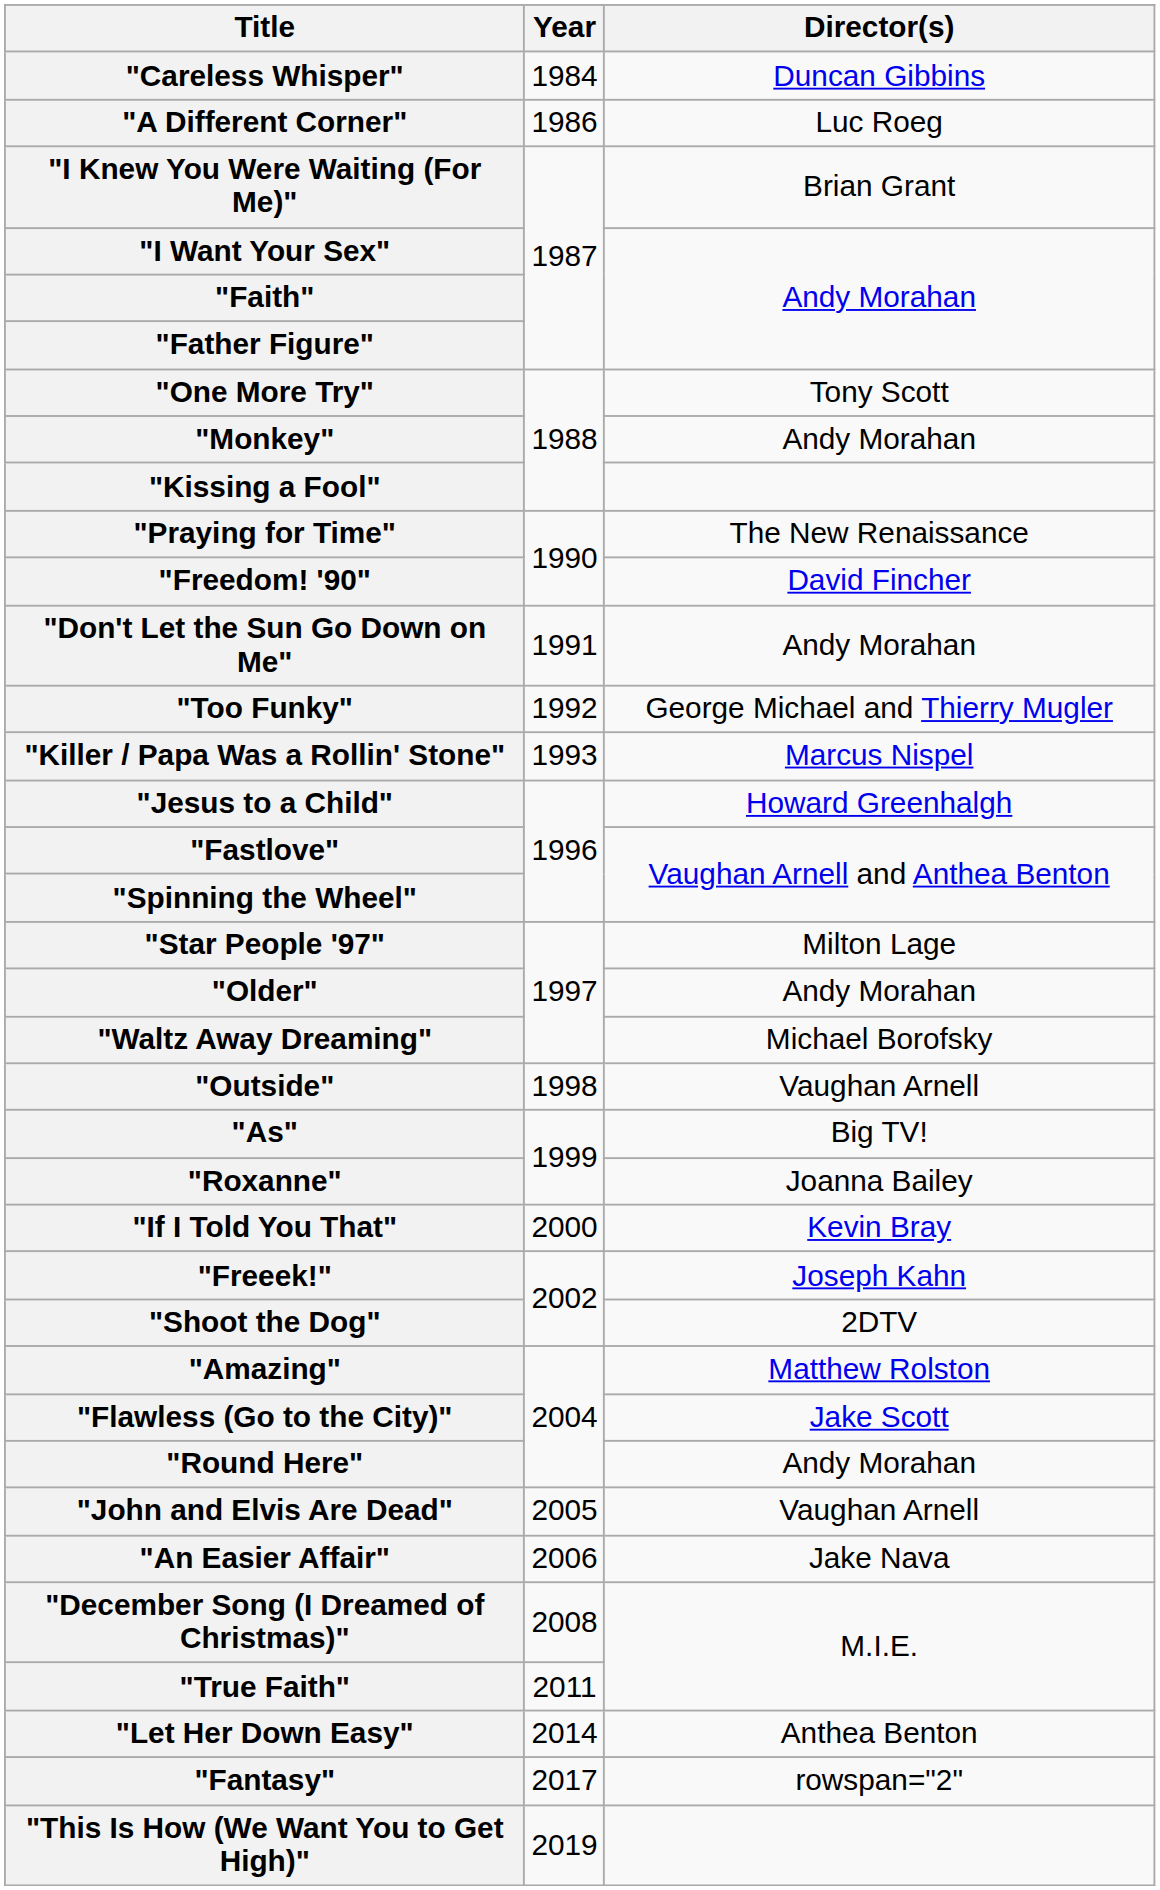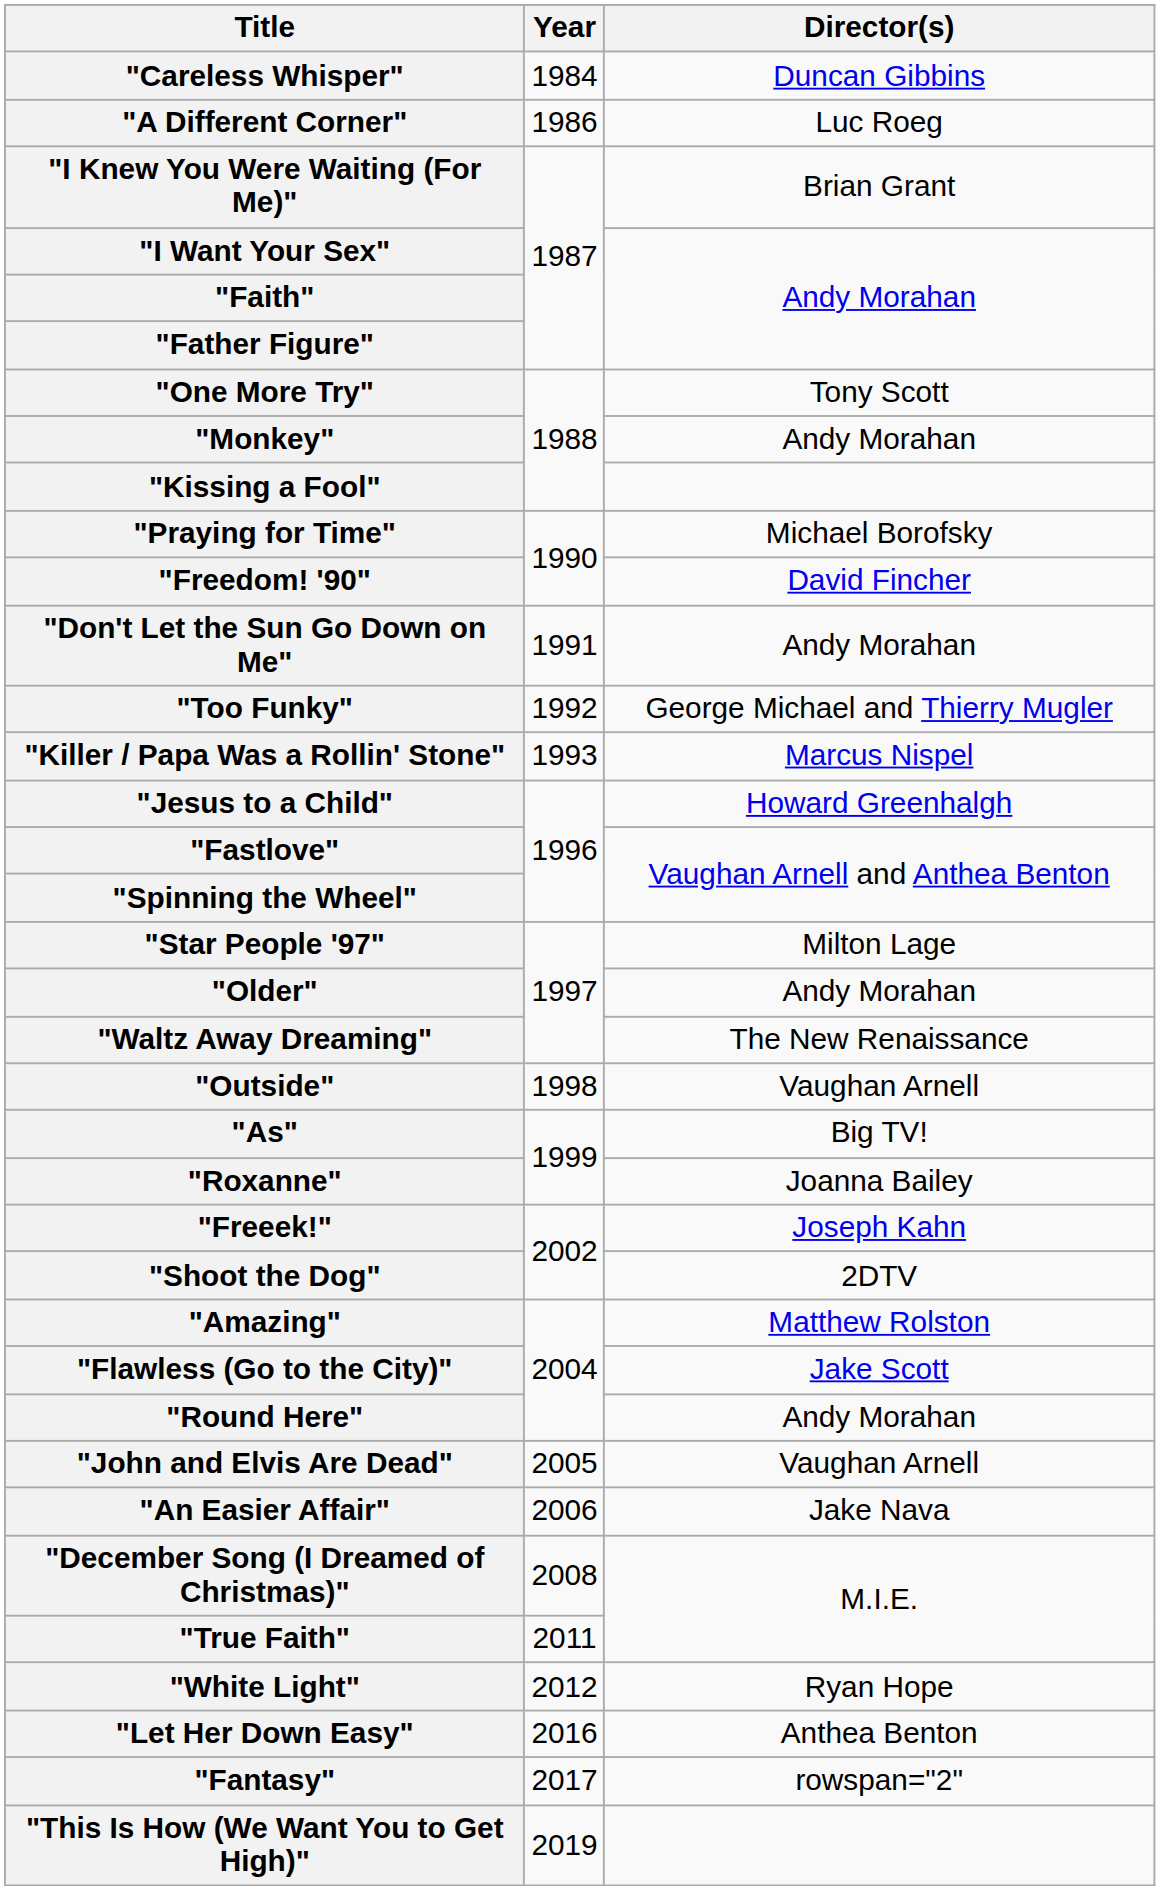(879, 533) The New Renaissance -> (879, 533) Michael Borofsky
(879, 1039) Michael Borofsky -> (879, 1039) The New Renaissance
- row: (265, 1227)
+ row: (265, 1686)
(565, 1733) 2014 -> (565, 1733) 2016
